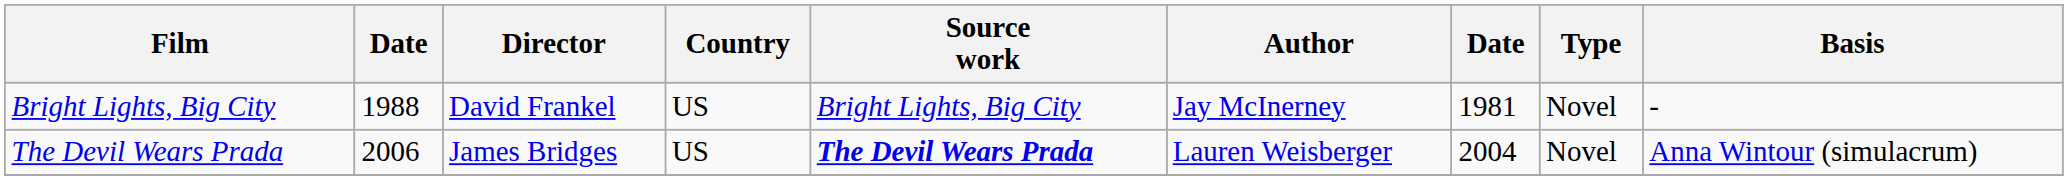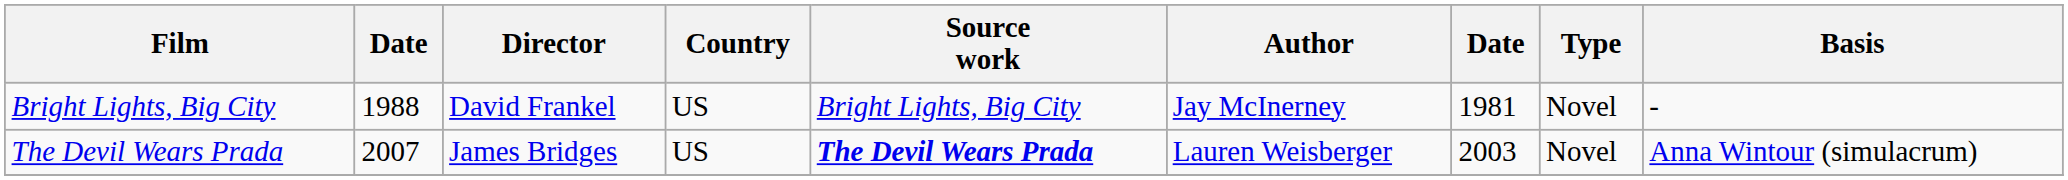(391, 151) 2006 -> (391, 151) 2007
(1487, 151) 2004 -> (1487, 151) 2003
